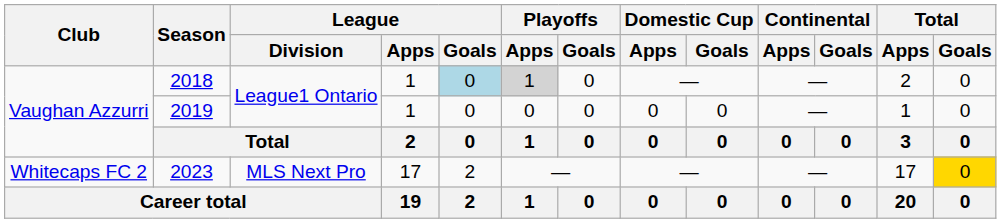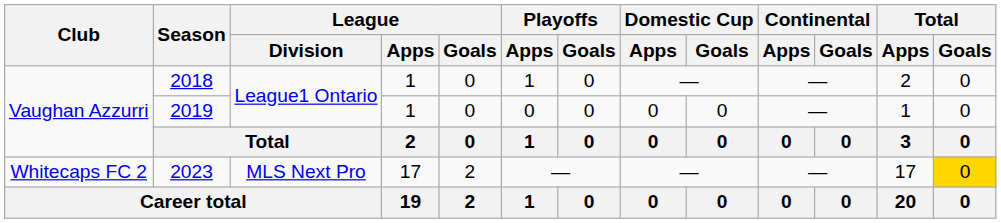(470, 80) lightblue background -> (470, 80) no background
(529, 80) lightgrey background -> (529, 80) no background
